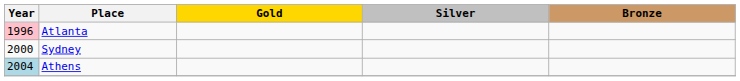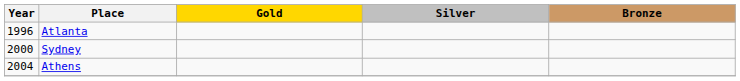(20, 31) pink background -> (20, 31) no background
(20, 67) lightblue background -> (20, 67) no background
